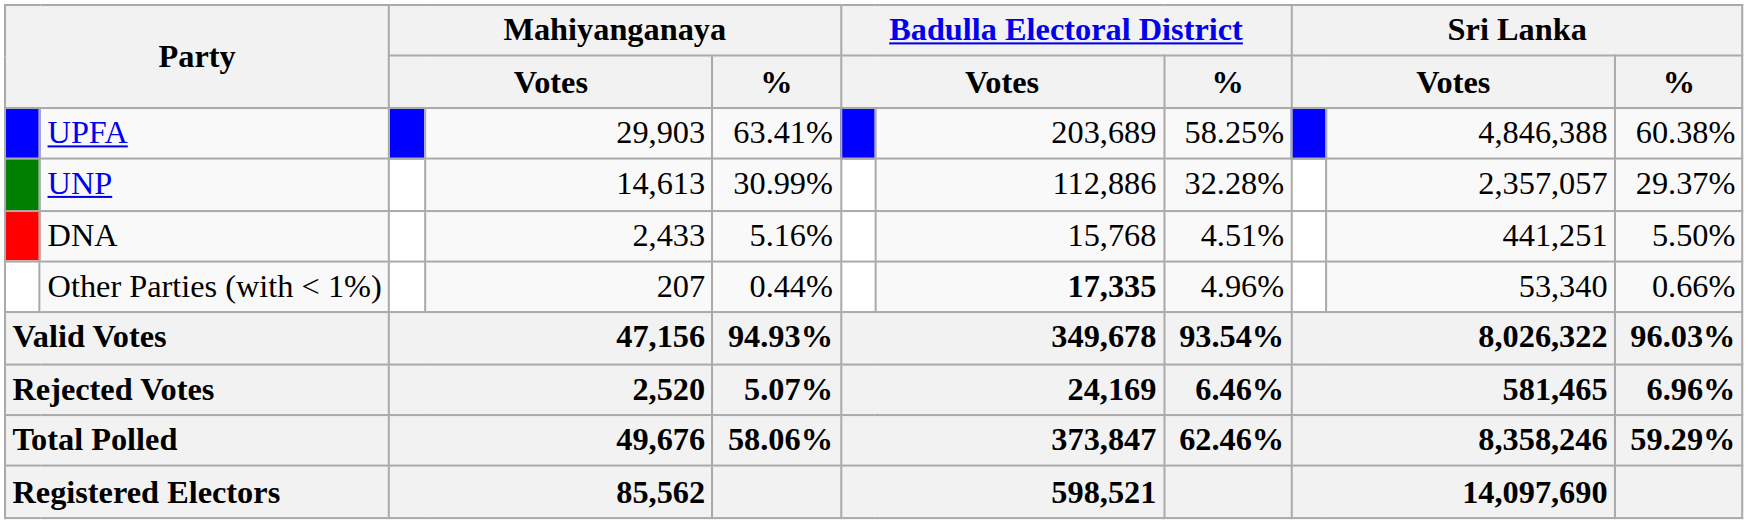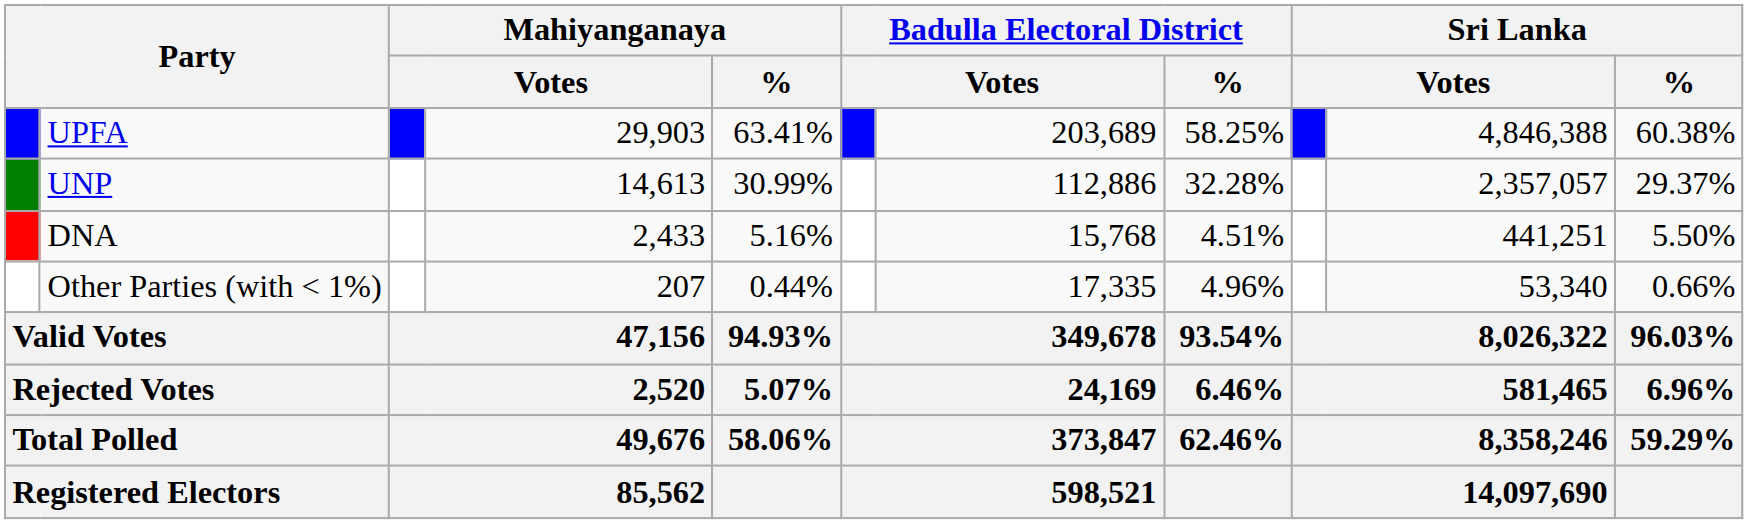(1112, 286) bold -> (1112, 286) normal
